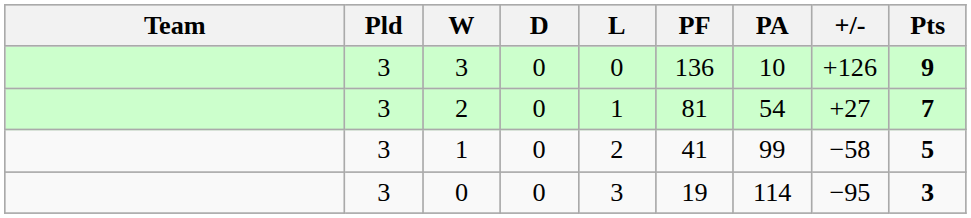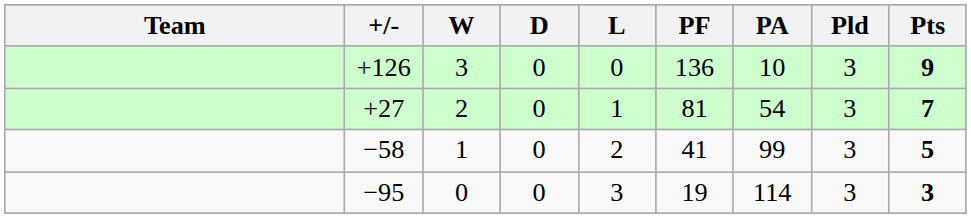columns swapped: (384, 25) <-> (850, 25)
